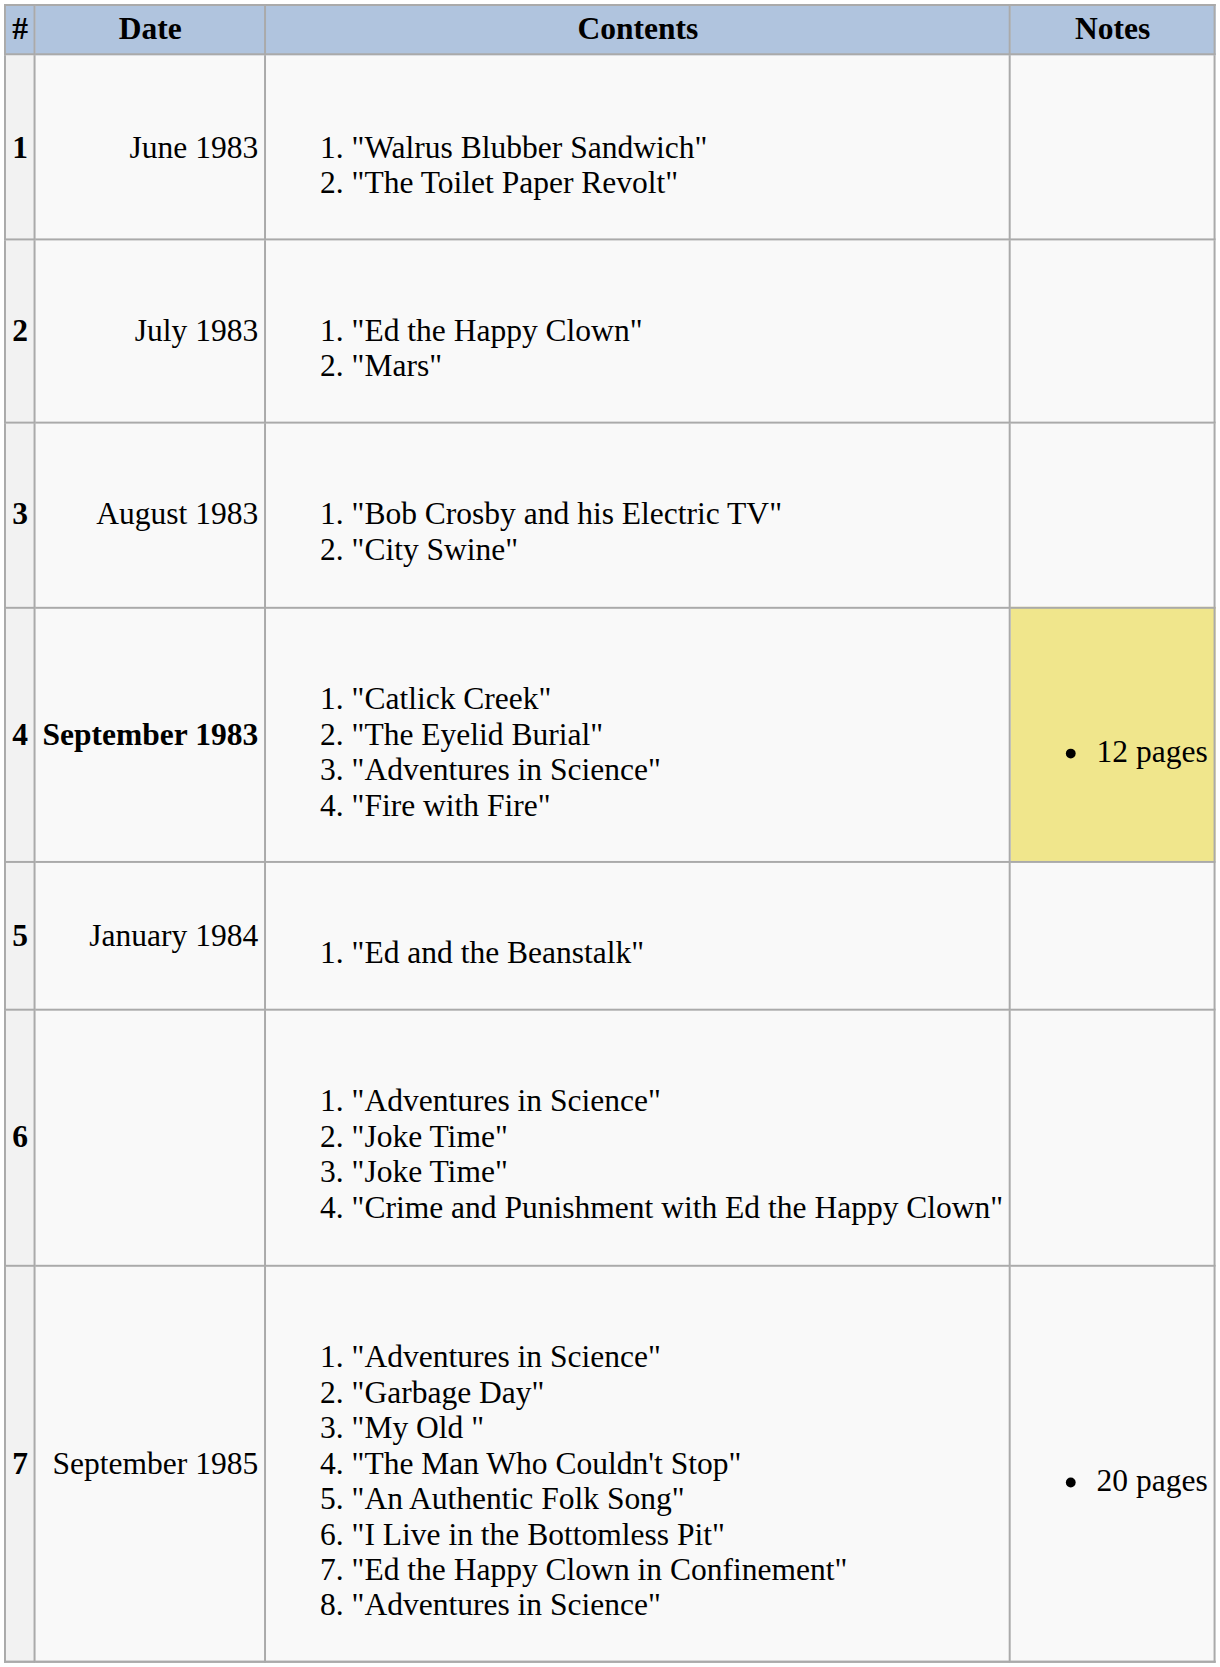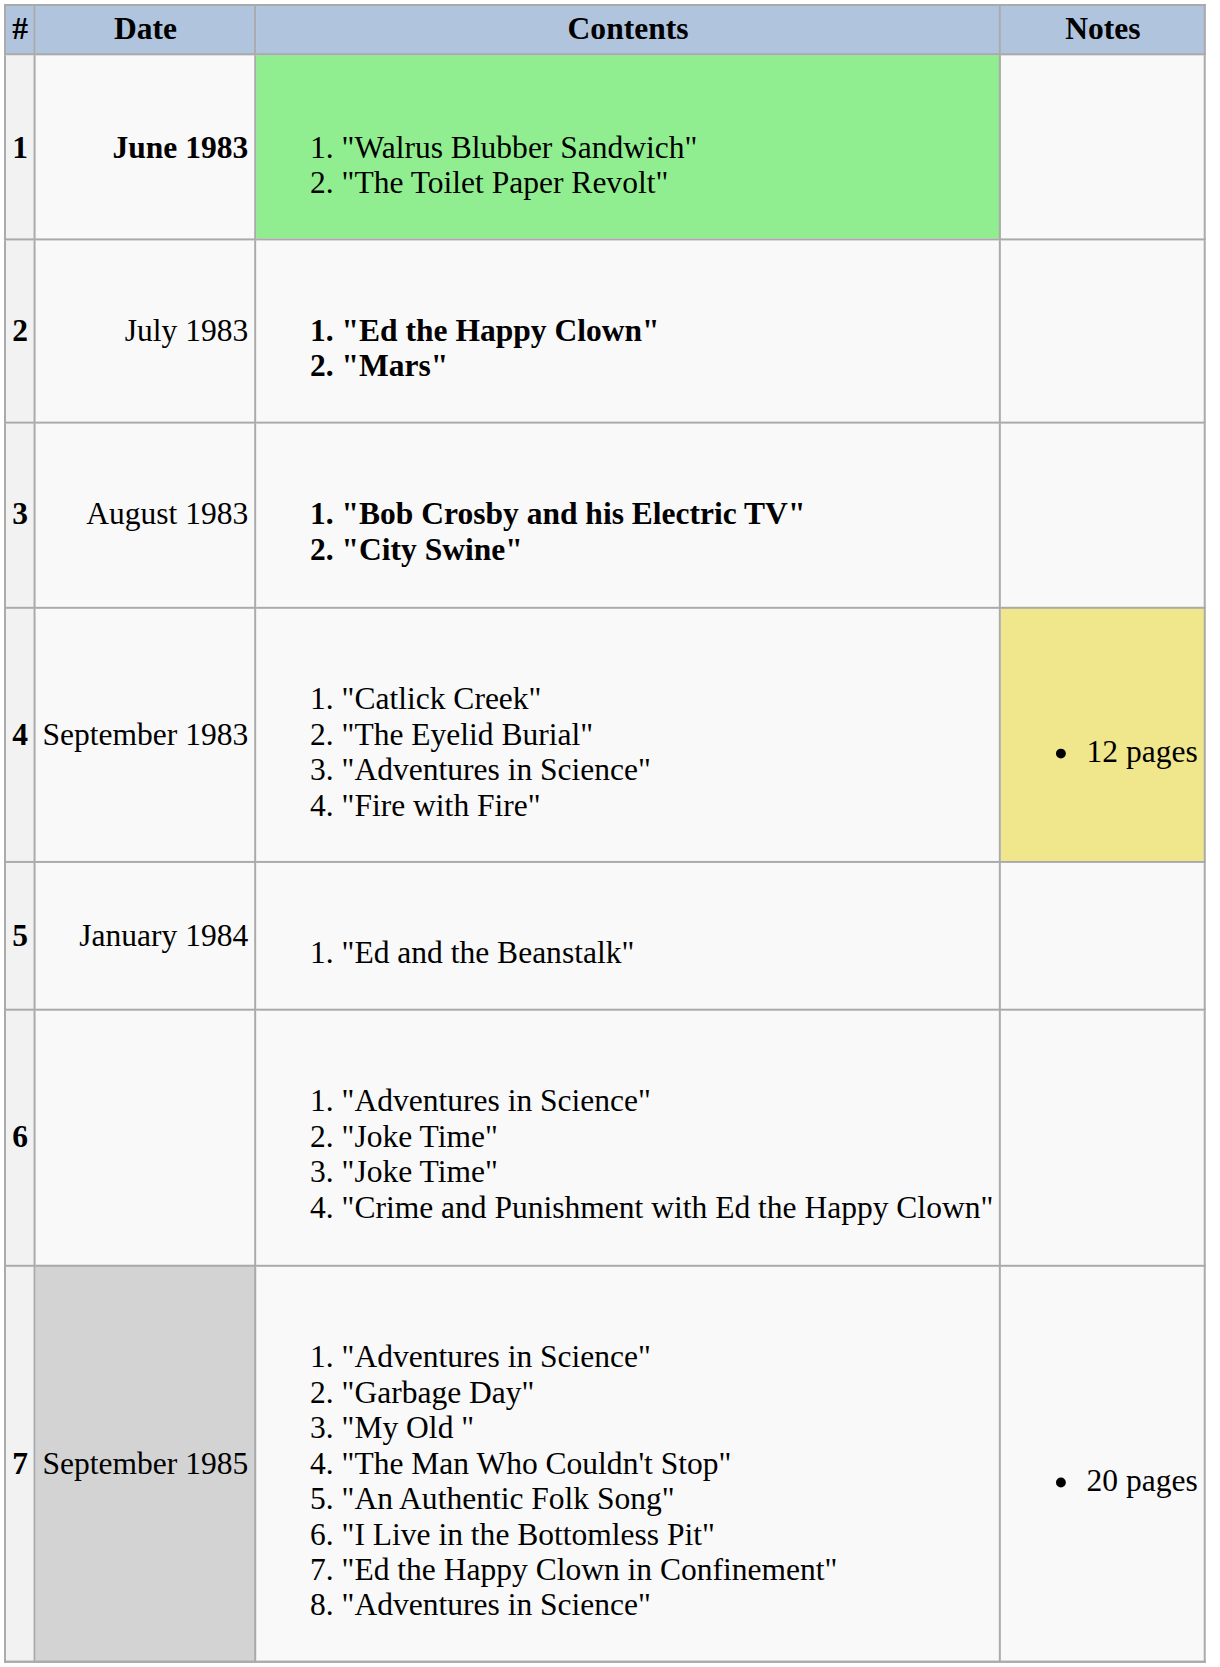(194, 146) normal -> (180, 146) bold
(638, 165) no background -> (628, 165) lightgreen background
(638, 349) normal -> (628, 349) bold
(638, 533) normal -> (628, 533) bold
(150, 733) bold -> (145, 733) normal
(155, 1462) no background -> (145, 1462) lightgrey background
